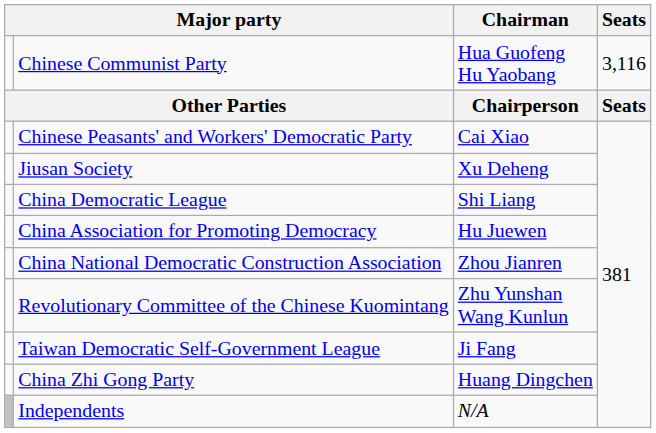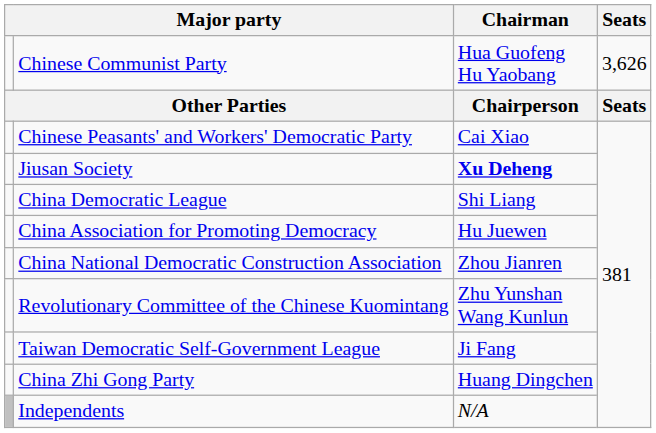(624, 62) 3,116 -> (624, 62) 3,626
(503, 168) normal -> (505, 168) bold
